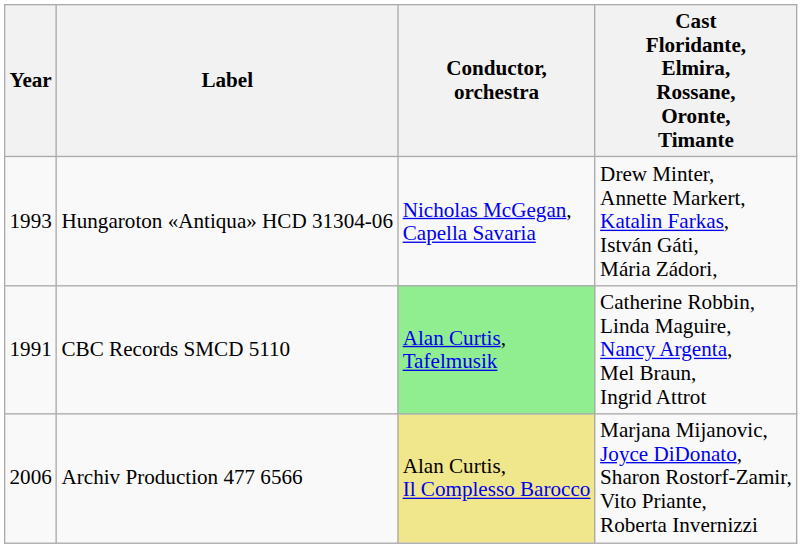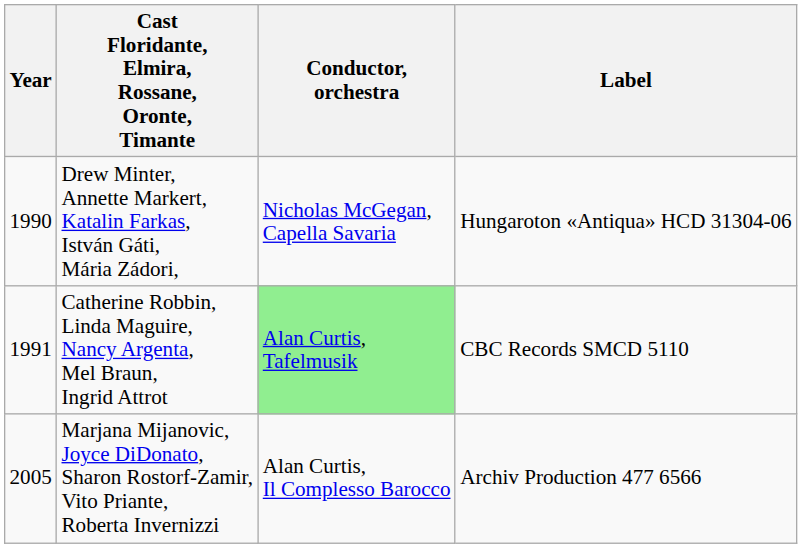columns swapped: (696, 80) <-> (227, 80)
(31, 221) 1993 -> (31, 221) 1990
(31, 478) 2006 -> (31, 478) 2005
(497, 478) khaki background -> (357, 478) no background
